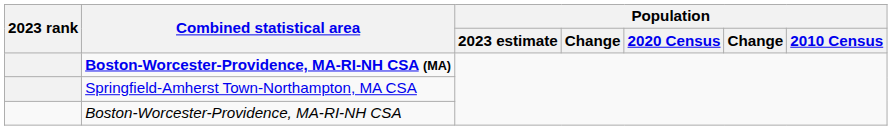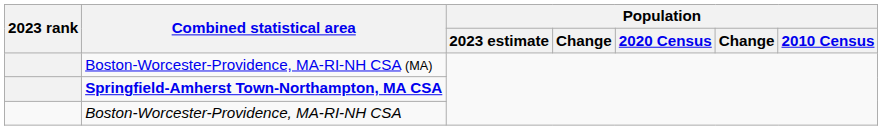(268, 64) bold -> (259, 64) normal
(251, 88) normal -> (264, 88) bold
